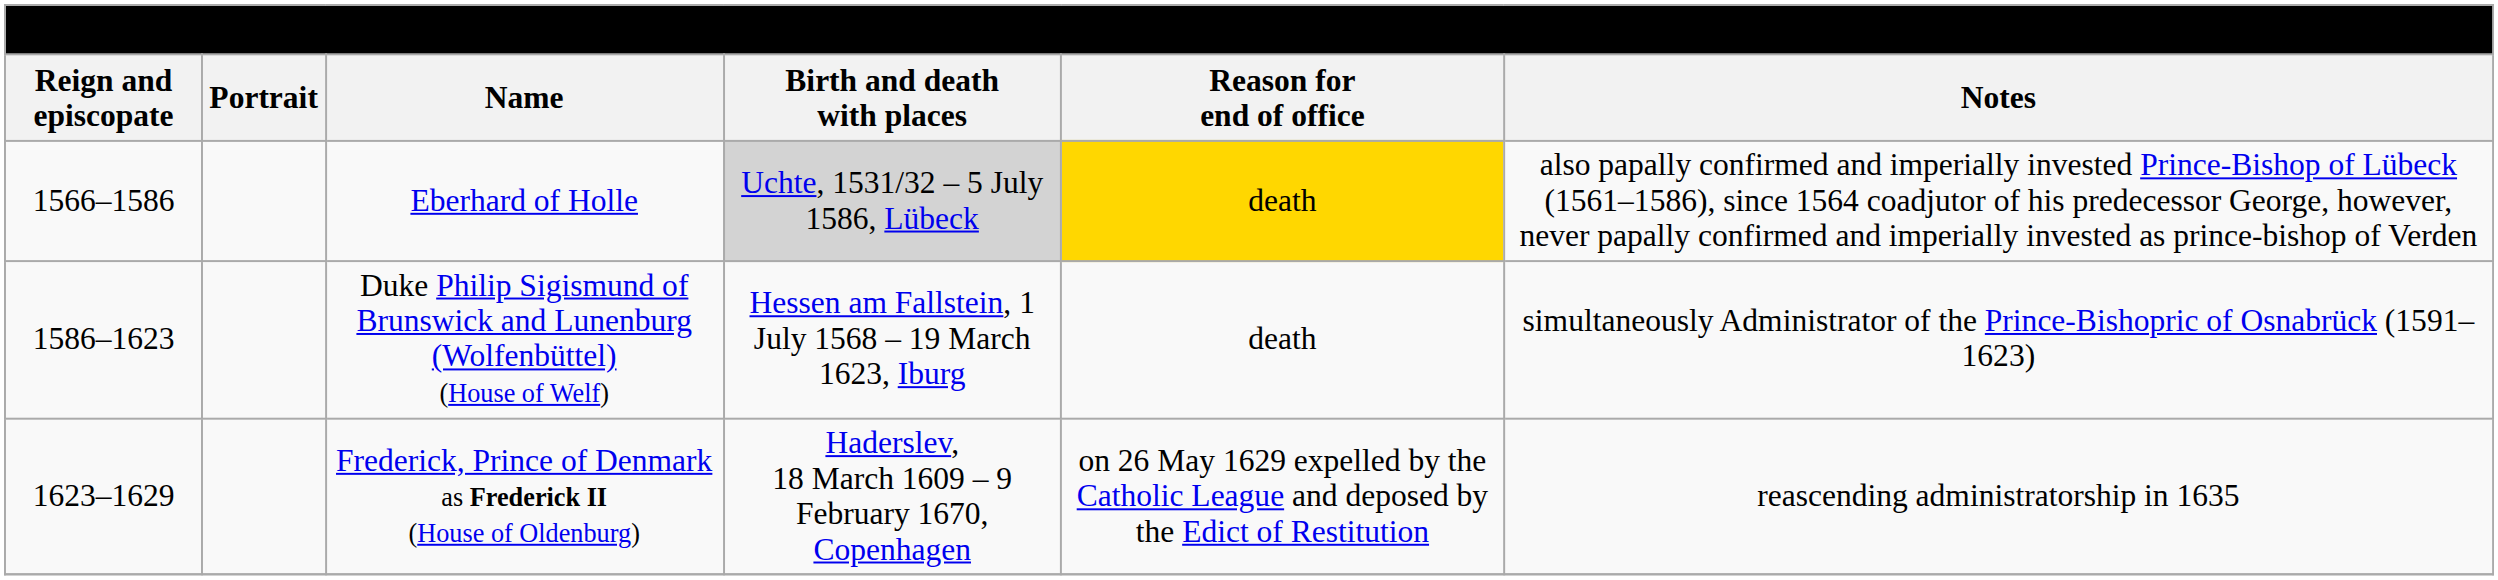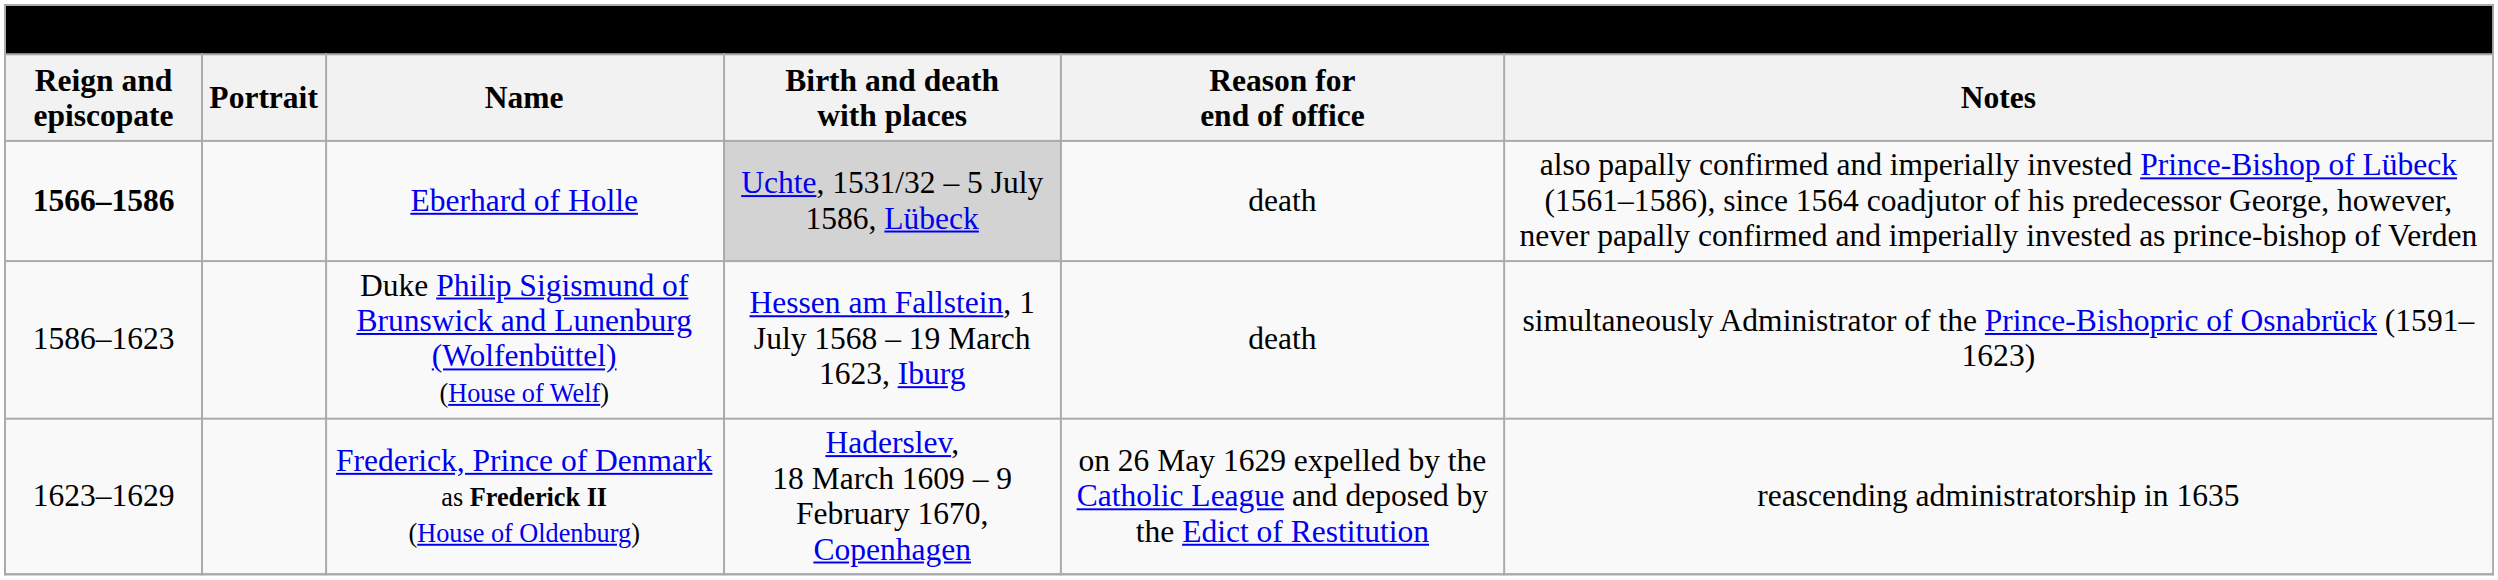(104, 200) normal -> (104, 200) bold
(1282, 200) gold background -> (1282, 200) no background
